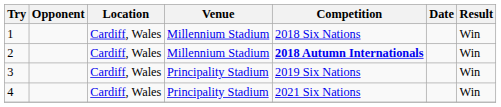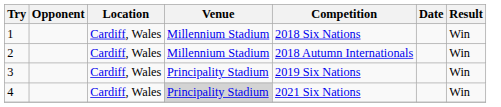(349, 53) bold -> (344, 53) normal
(218, 92) no background -> (218, 92) lightgrey background
